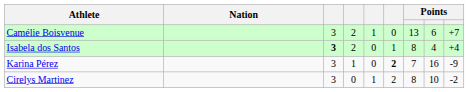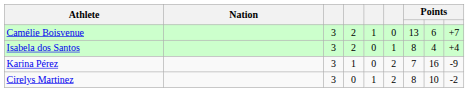(333, 48) bold -> (333, 48) normal
(394, 64) bold -> (394, 64) normal
